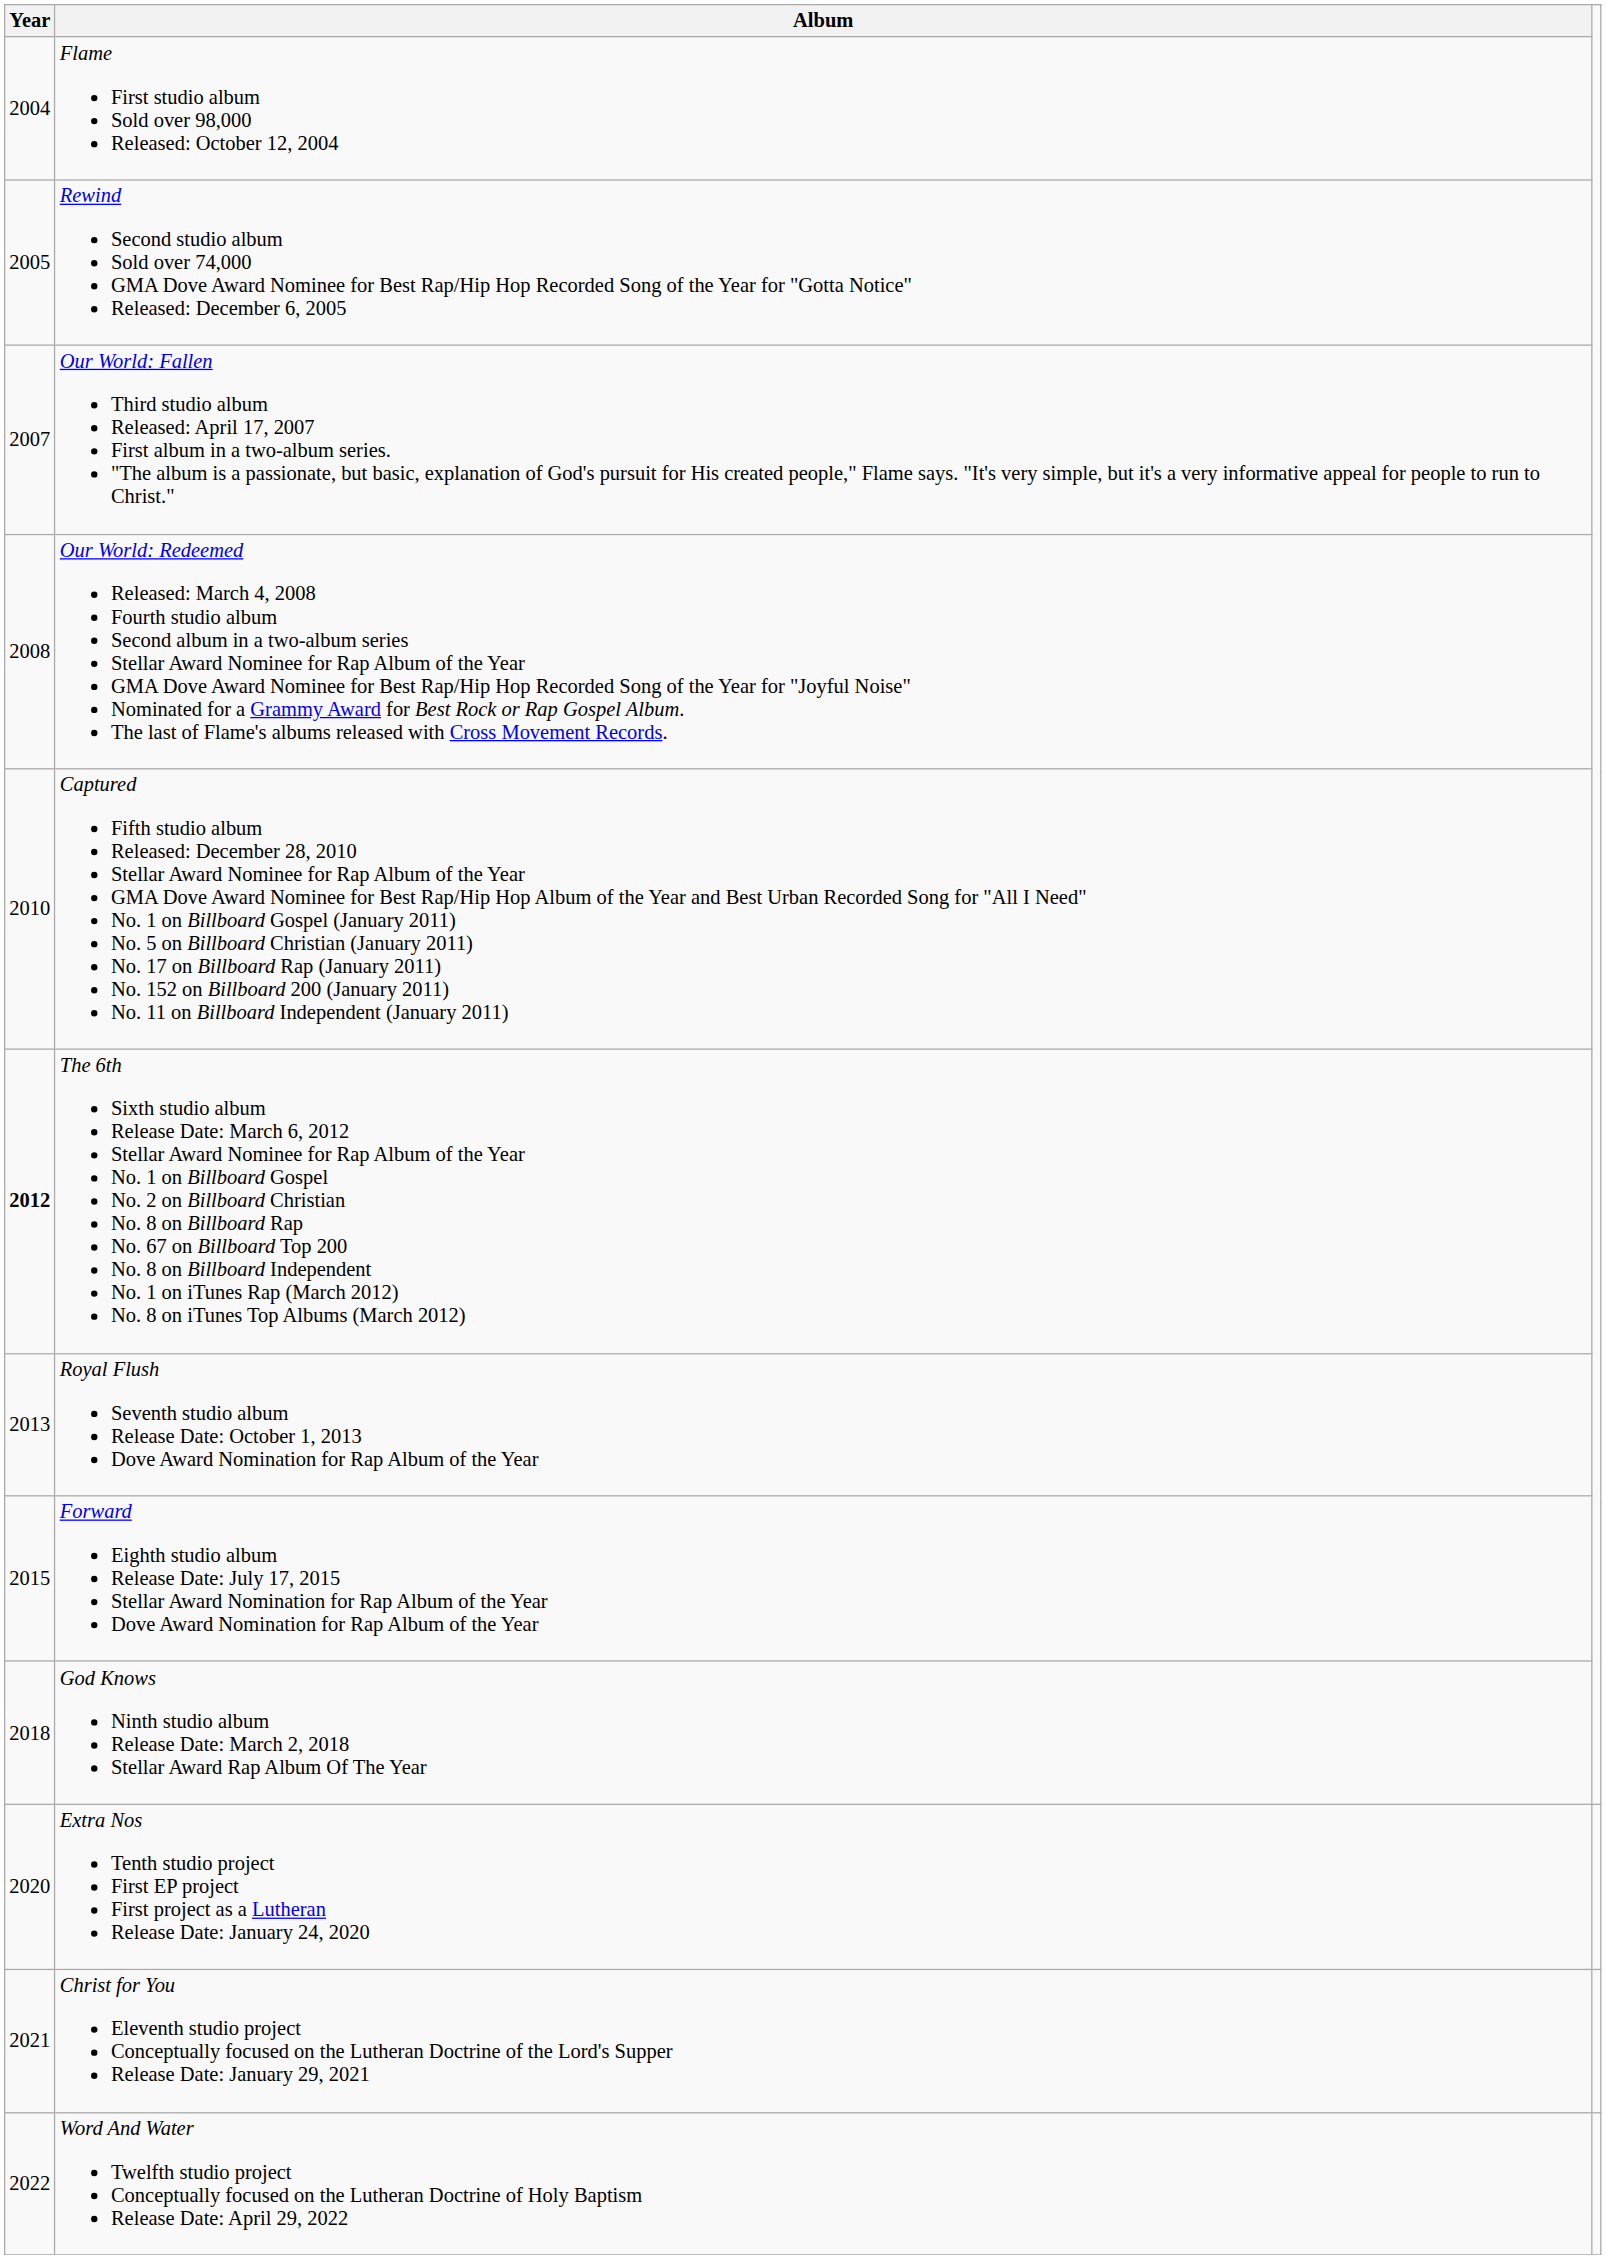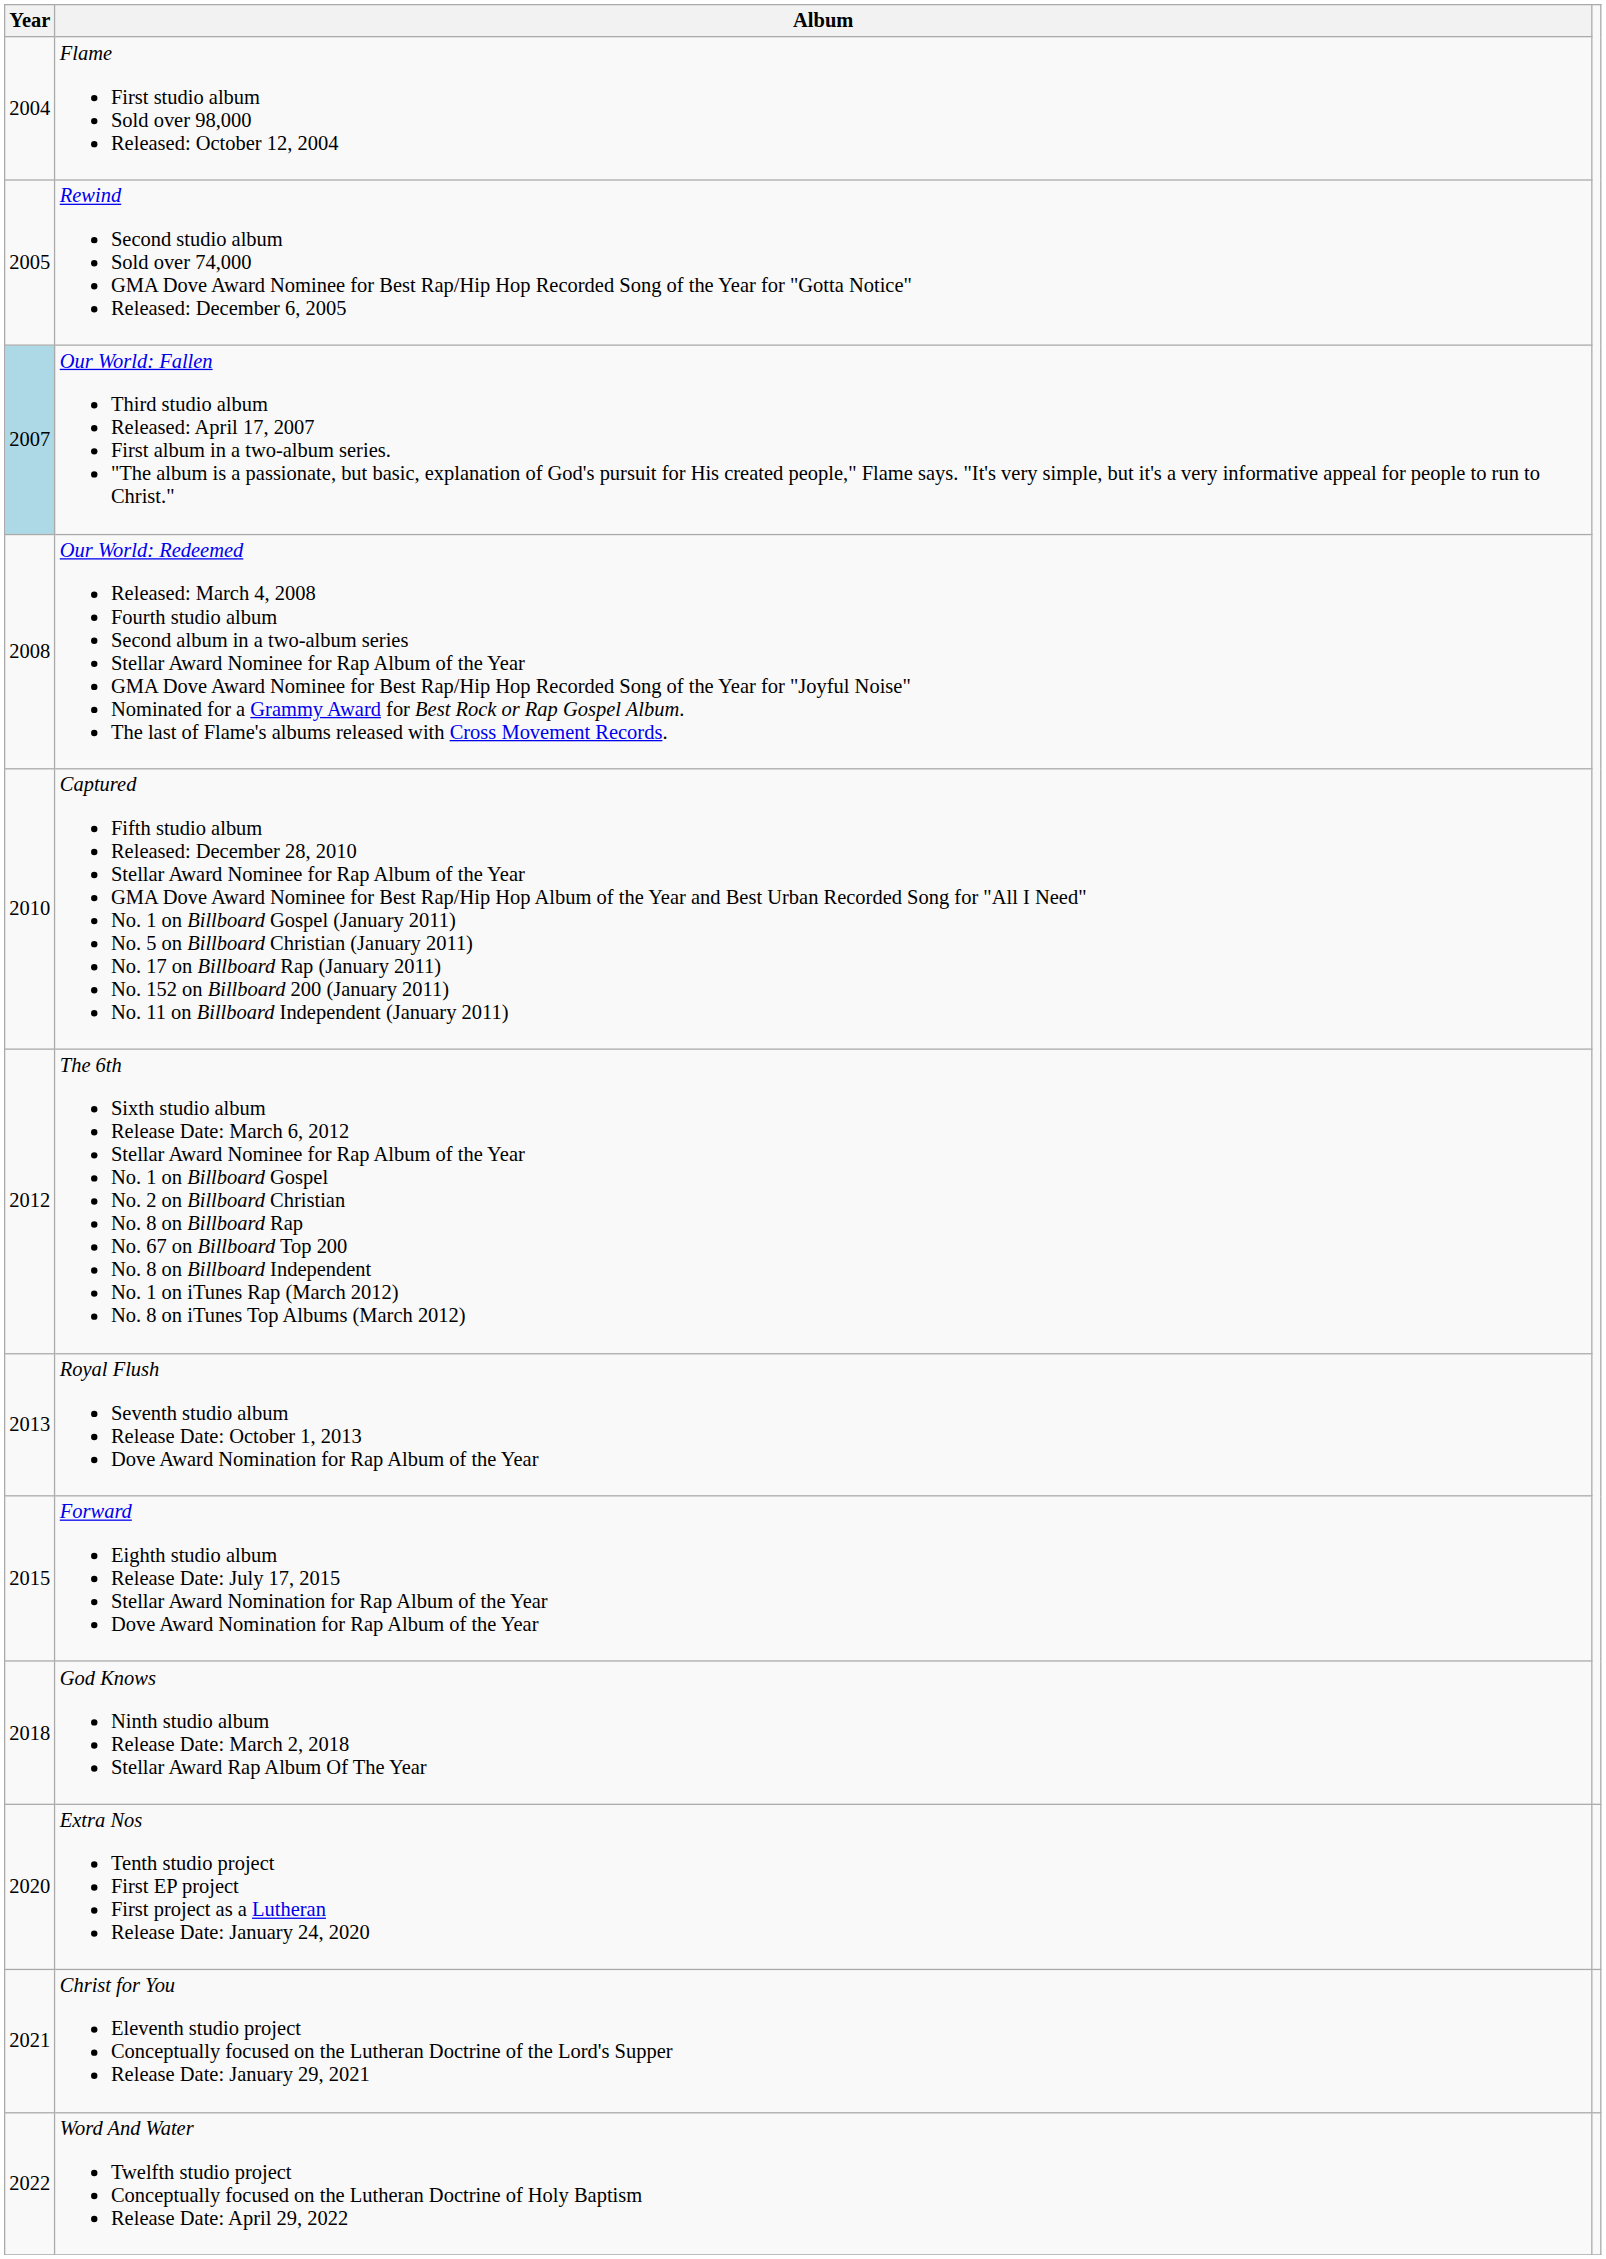(30, 439) no background -> (30, 439) lightblue background
(30, 1201) bold -> (30, 1201) normal
